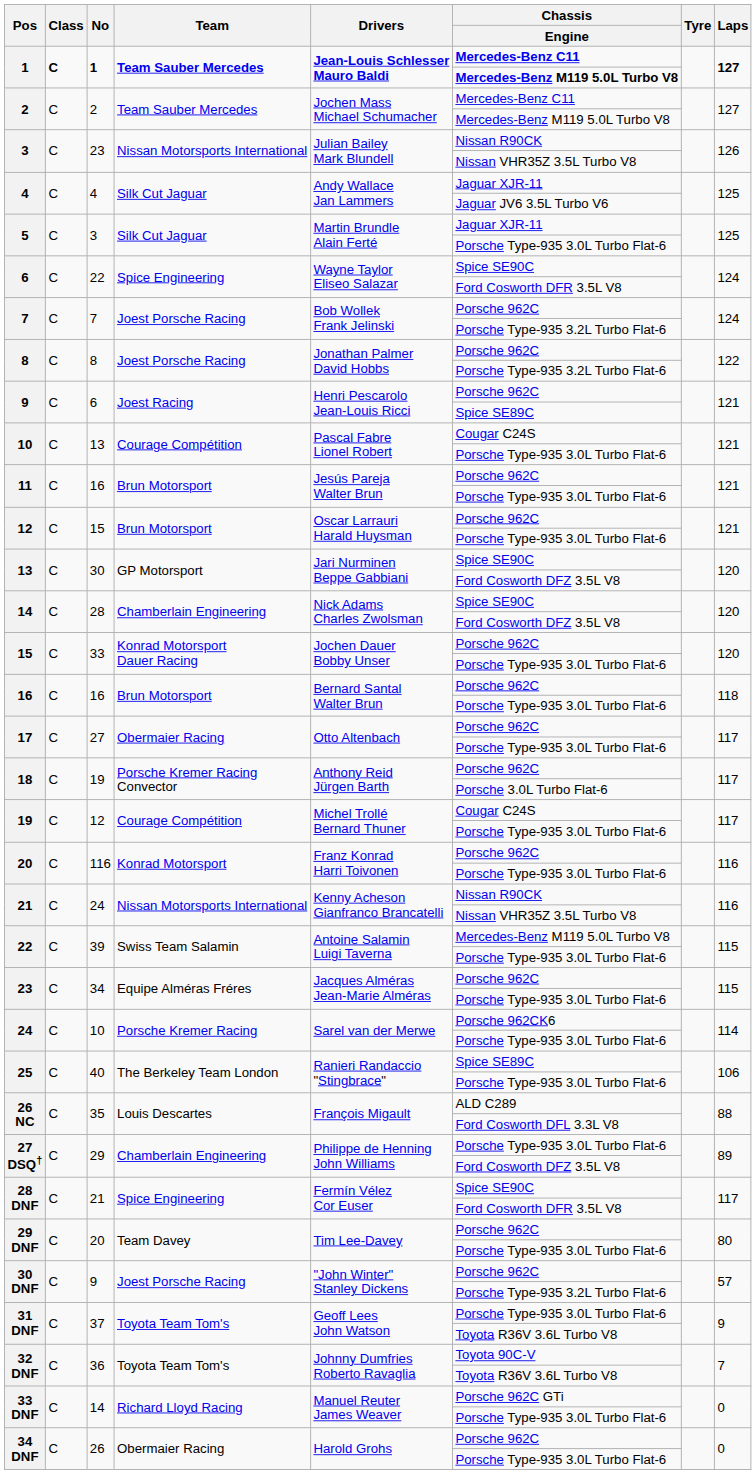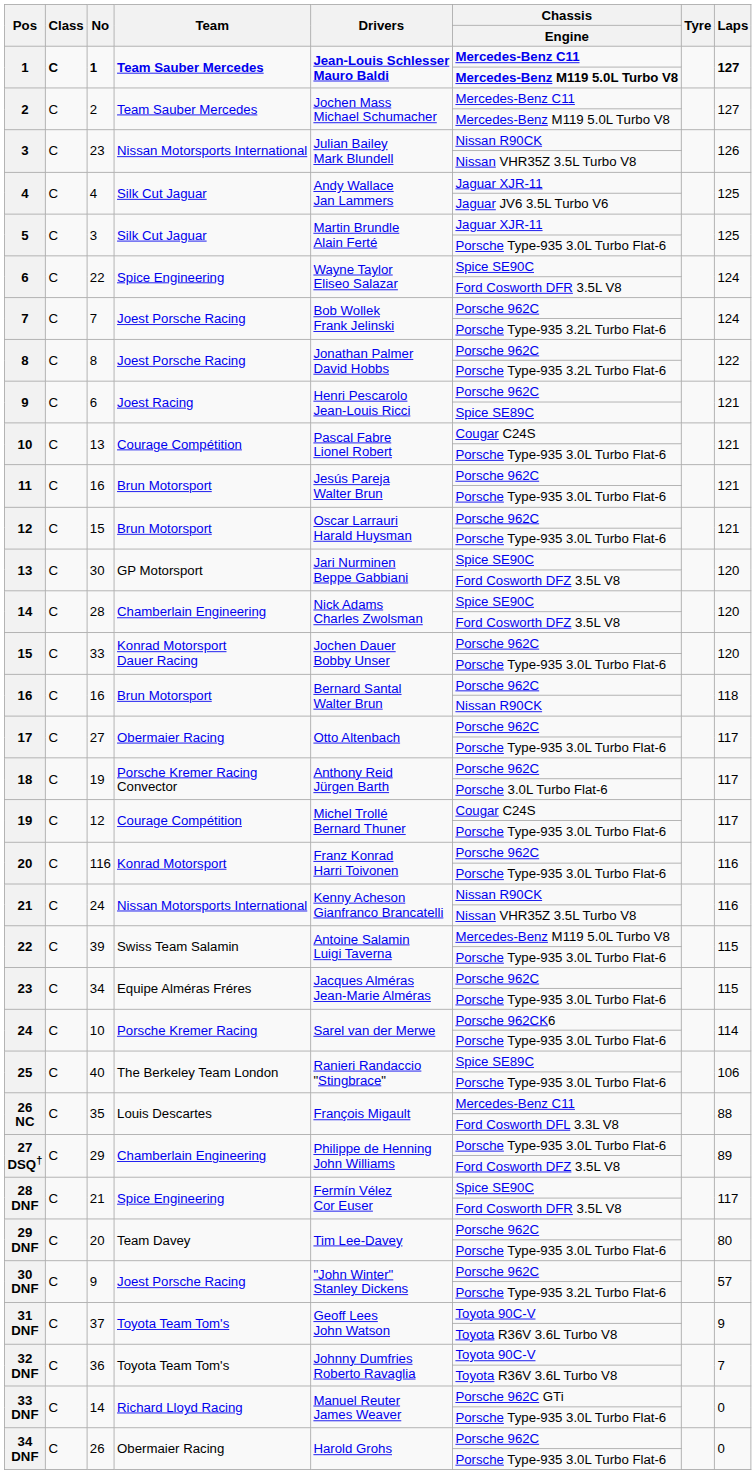(561, 706) Porsche Type-935 3.0L Turbo Flat-6 -> (499, 706) Nissan R90CK
(486, 1104) ALD C289 -> (515, 1104) Mercedes-Benz C11
(561, 1313) Porsche Type-935 3.0L Turbo Flat-6 -> (495, 1313) Toyota 90C-V
